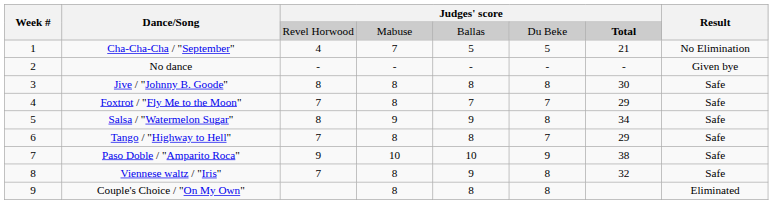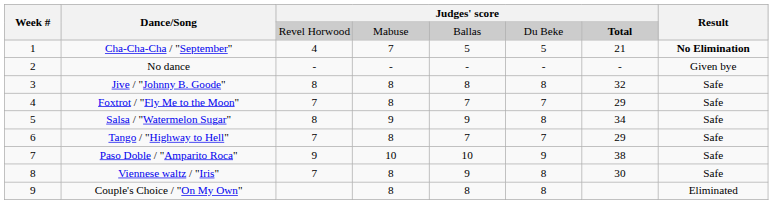(715, 48) normal -> (713, 48) bold
(624, 84) 30 -> (620, 84) 32
(471, 137) 8 -> (467, 137) 7
(624, 173) 32 -> (620, 173) 30
